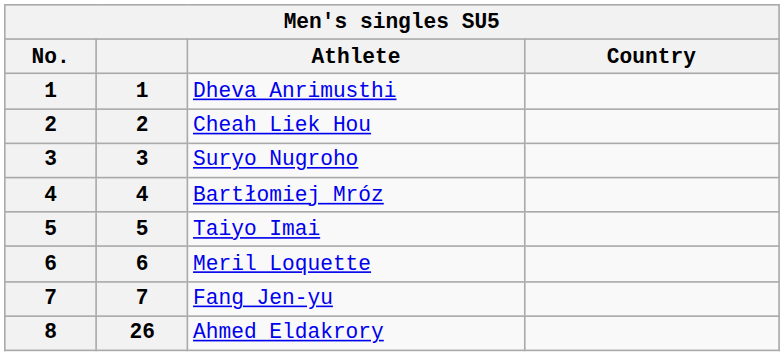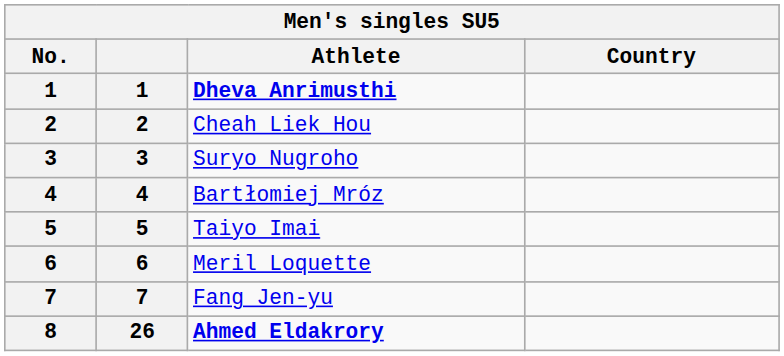(295, 91) normal -> (295, 91) bold
(288, 333) normal -> (288, 333) bold
